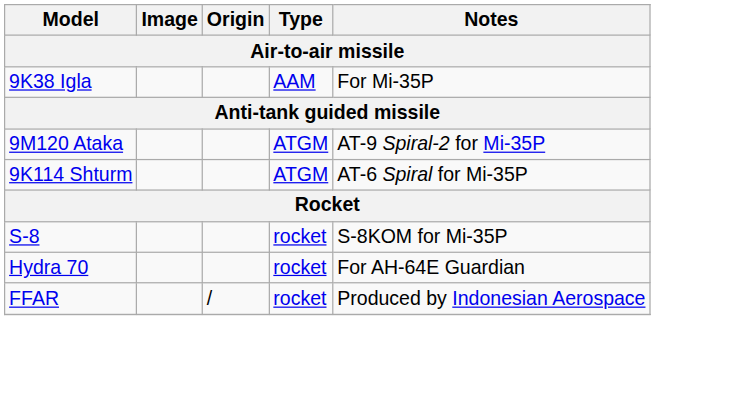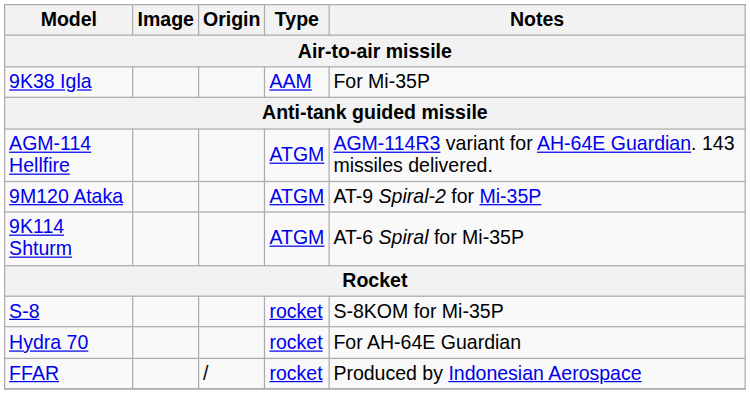+ row: (50, 154)
